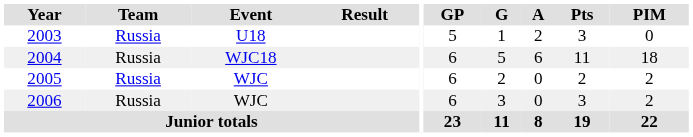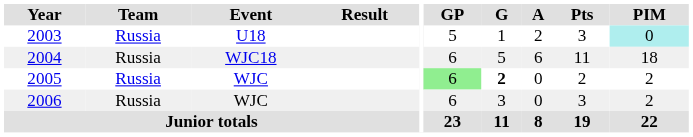(649, 36) no background -> (649, 36) paleturquoise background
(452, 78) no background -> (452, 78) lightgreen background
(502, 78) normal -> (502, 78) bold
